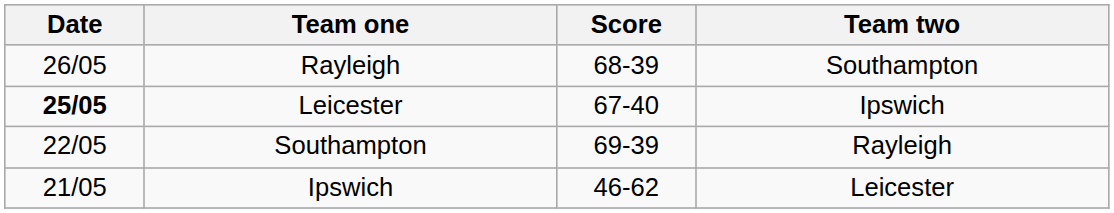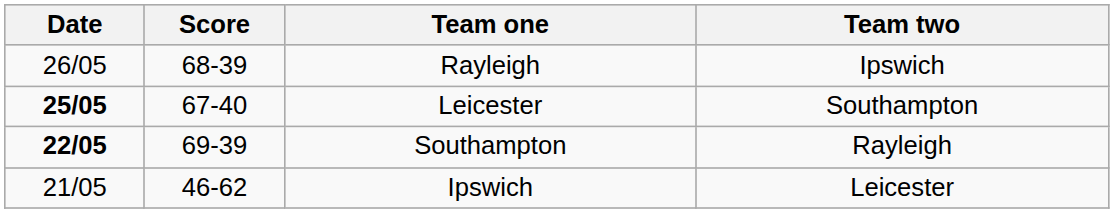columns swapped: (351, 24) <-> (626, 24)
(902, 65) Southampton -> (902, 65) Ipswich
(902, 106) Ipswich -> (902, 106) Southampton
(75, 146) normal -> (75, 146) bold
